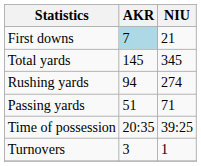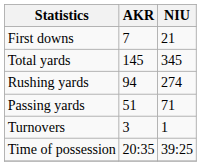(126, 37) lightblue background -> (126, 37) no background
rows swapped: (36, 149) <-> (62, 127)
